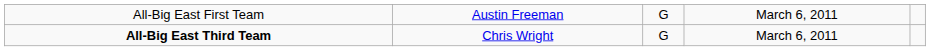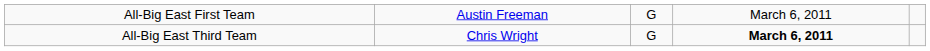(199, 35) bold -> (189, 35) normal
(797, 35) normal -> (791, 35) bold
